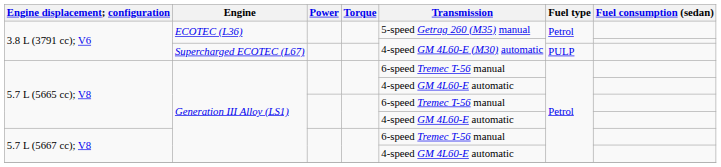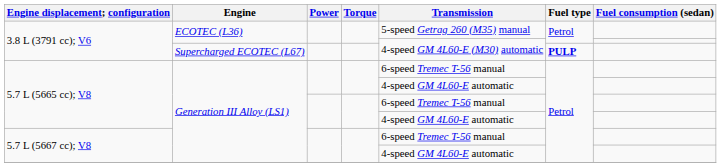(561, 51) normal -> (562, 51) bold
